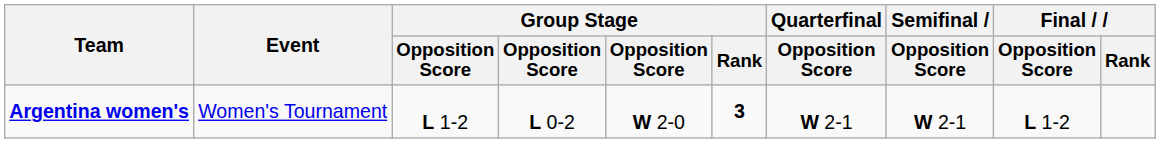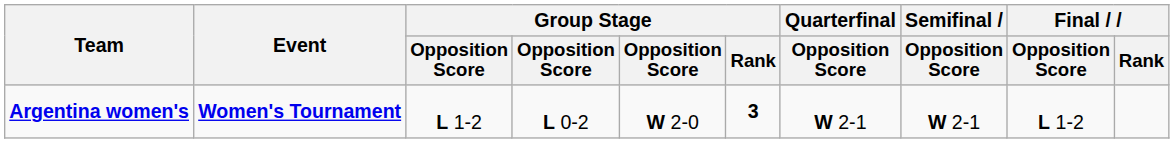(293, 112) normal -> (300, 112) bold
